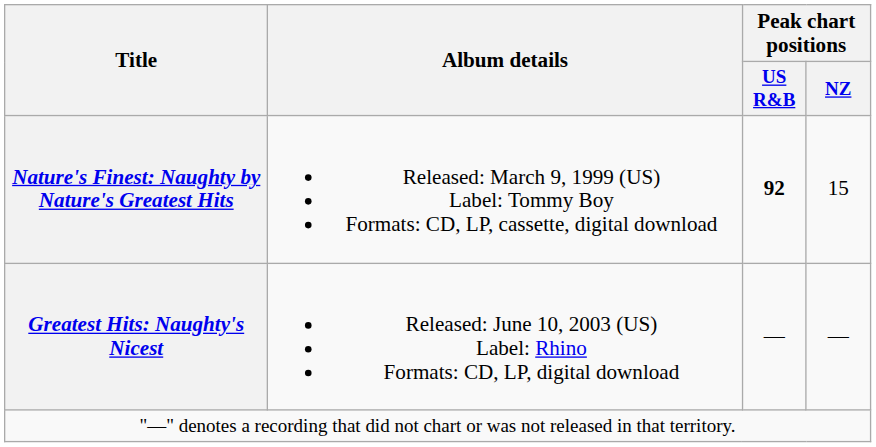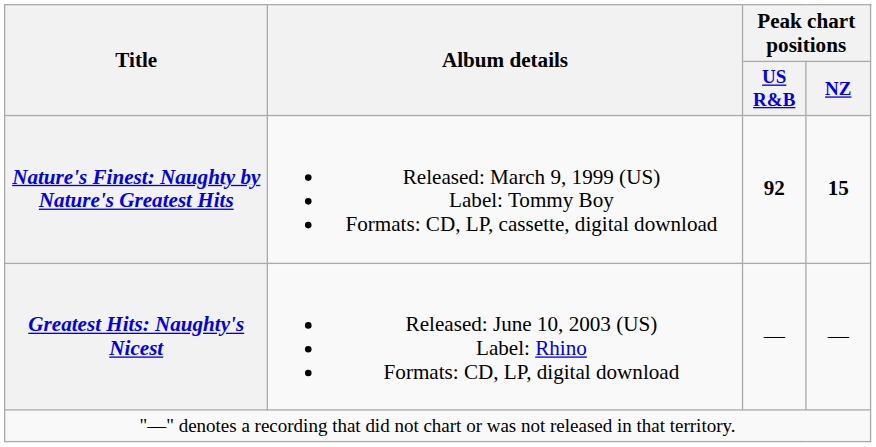(838, 189) normal -> (838, 189) bold
